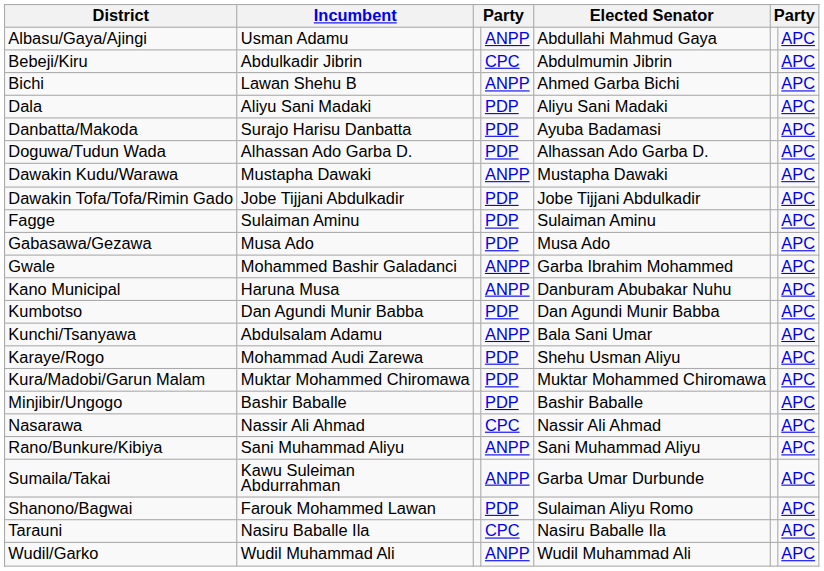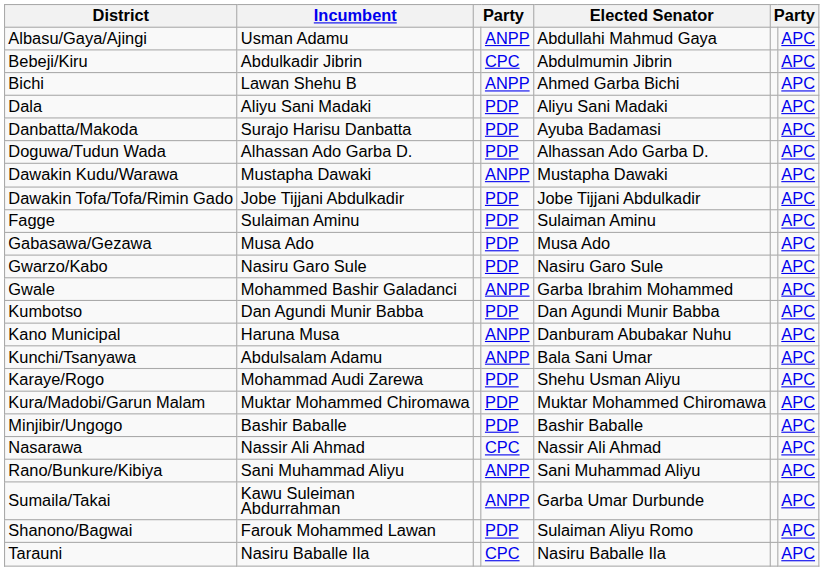+ row: (58, 266)
rows swapped: (45, 311) <-> (64, 289)
- row: (53, 554)
